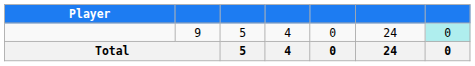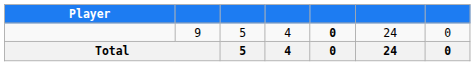(333, 32) normal -> (333, 32) bold
(448, 32) paleturquoise background -> (448, 32) no background
